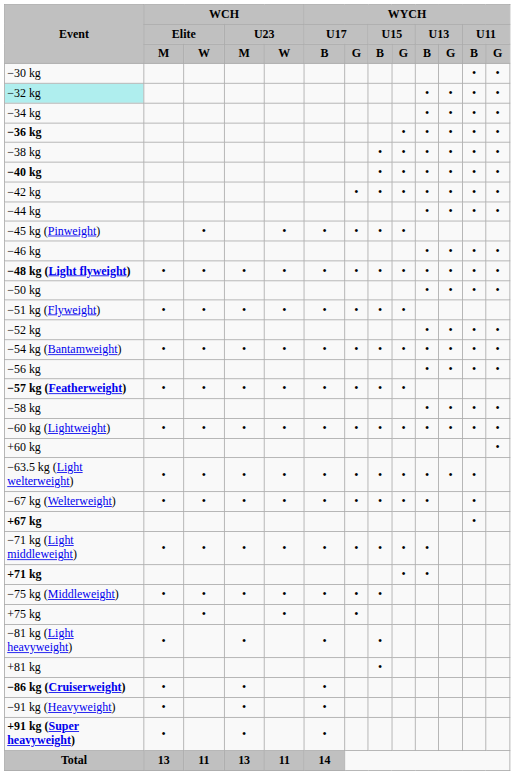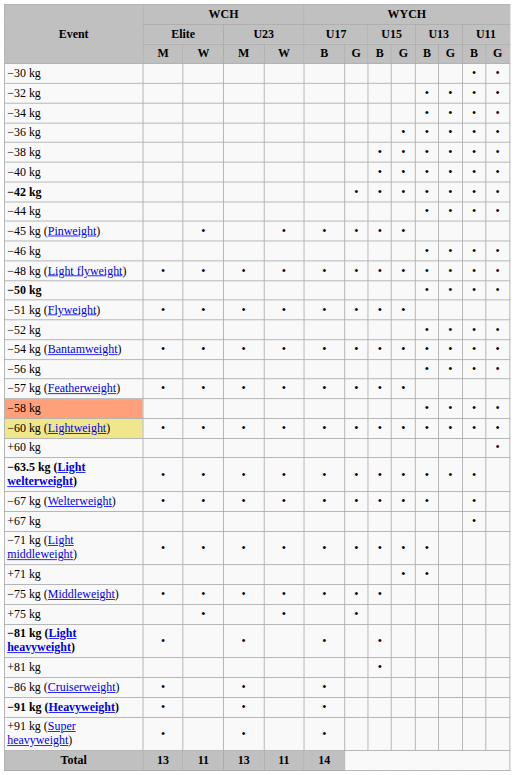(24, 93) paleturquoise background -> (24, 93) no background
(24, 133) bold -> (24, 133) normal
(24, 172) bold -> (24, 172) normal
(24, 192) normal -> (24, 192) bold
(69, 271) bold -> (67, 271) normal
(24, 290) normal -> (24, 290) bold
(67, 389) bold -> (64, 389) normal
(24, 408) no background -> (24, 408) lightsalmon background
(59, 428) no background -> (59, 428) khaki background
(45, 475) normal -> (46, 475) bold
(24, 521) bold -> (24, 521) normal
(24, 575) bold -> (24, 575) normal
(40, 641) normal -> (42, 641) bold
(66, 687) bold -> (63, 687) normal
(61, 707) normal -> (63, 707) bold
(43, 734) bold -> (41, 734) normal
